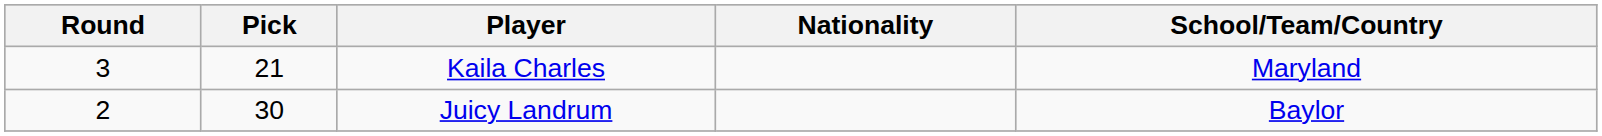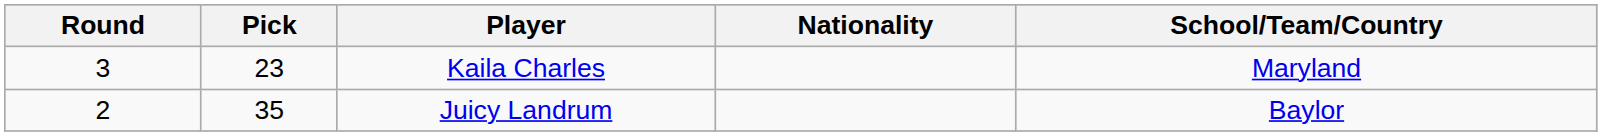(269, 67) 21 -> (269, 67) 23
(269, 109) 30 -> (269, 109) 35
